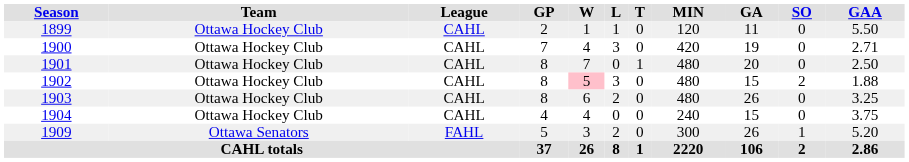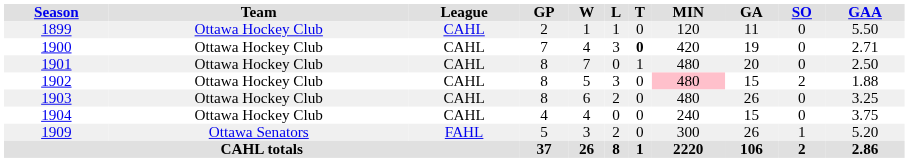(640, 46) normal -> (640, 46) bold
(587, 80) pink background -> (587, 80) no background
(688, 80) no background -> (688, 80) pink background
